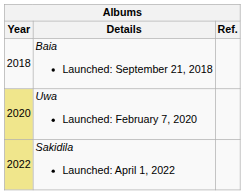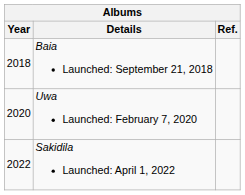(19, 114) khaki background -> (19, 114) no background
(19, 164) khaki background -> (19, 164) no background
